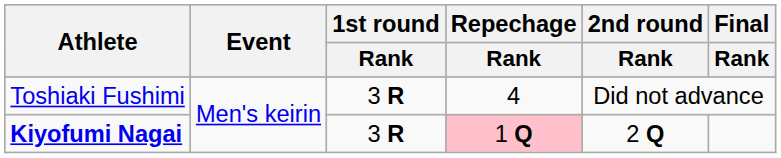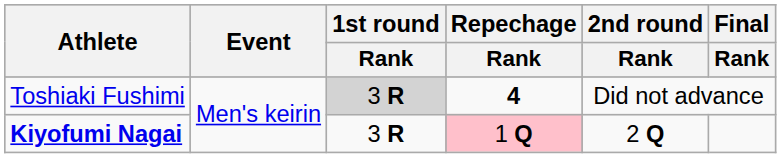(386, 96) no background -> (386, 96) lightgrey background
(514, 96) normal -> (514, 96) bold
